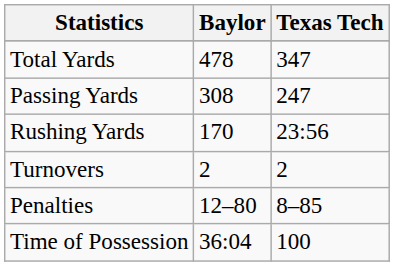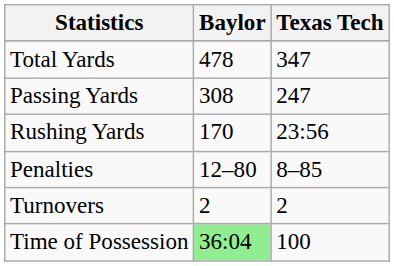rows swapped: (52, 205) <-> (57, 168)
(225, 242) no background -> (225, 242) lightgreen background
